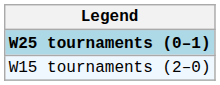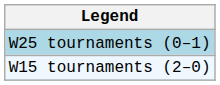(110, 43) bold -> (110, 43) normal
